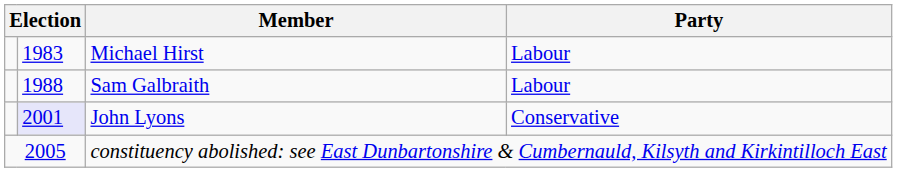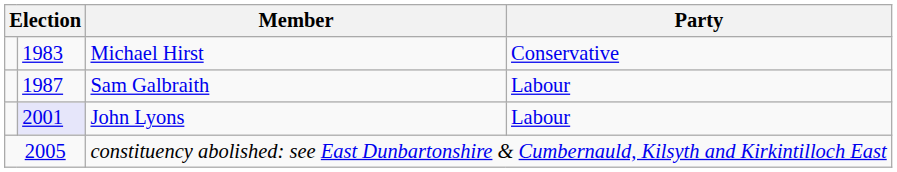(541, 53) Labour -> (565, 53) Conservative
(43, 85) 1988 -> (43, 85) 1987
(565, 118) Conservative -> (541, 118) Labour
